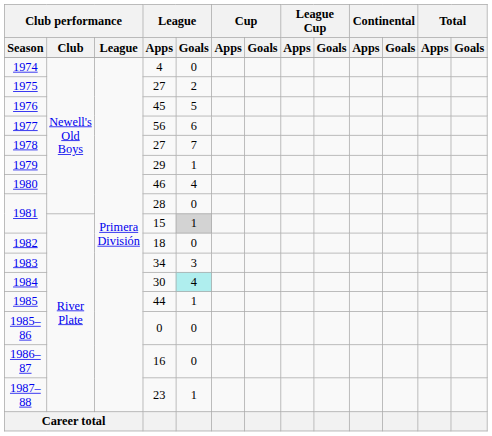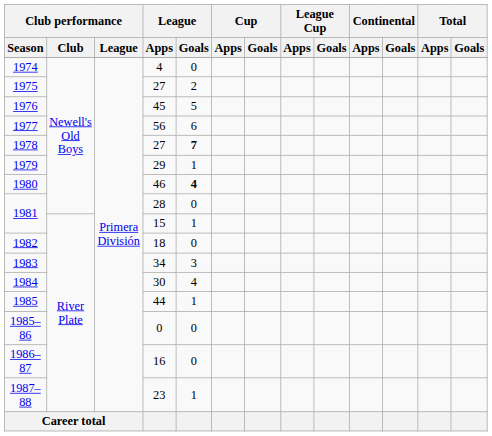(194, 145) normal -> (194, 145) bold
(194, 184) normal -> (194, 184) bold
(194, 223) lightgrey background -> (194, 223) no background
(194, 282) paleturquoise background -> (194, 282) no background
